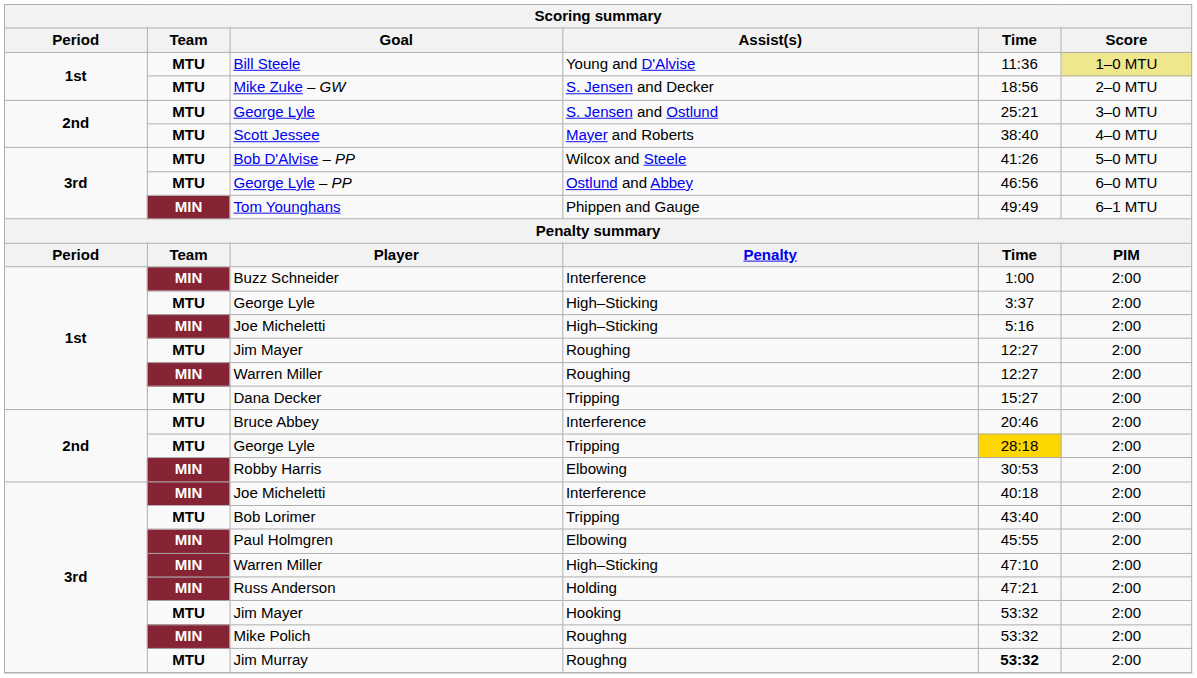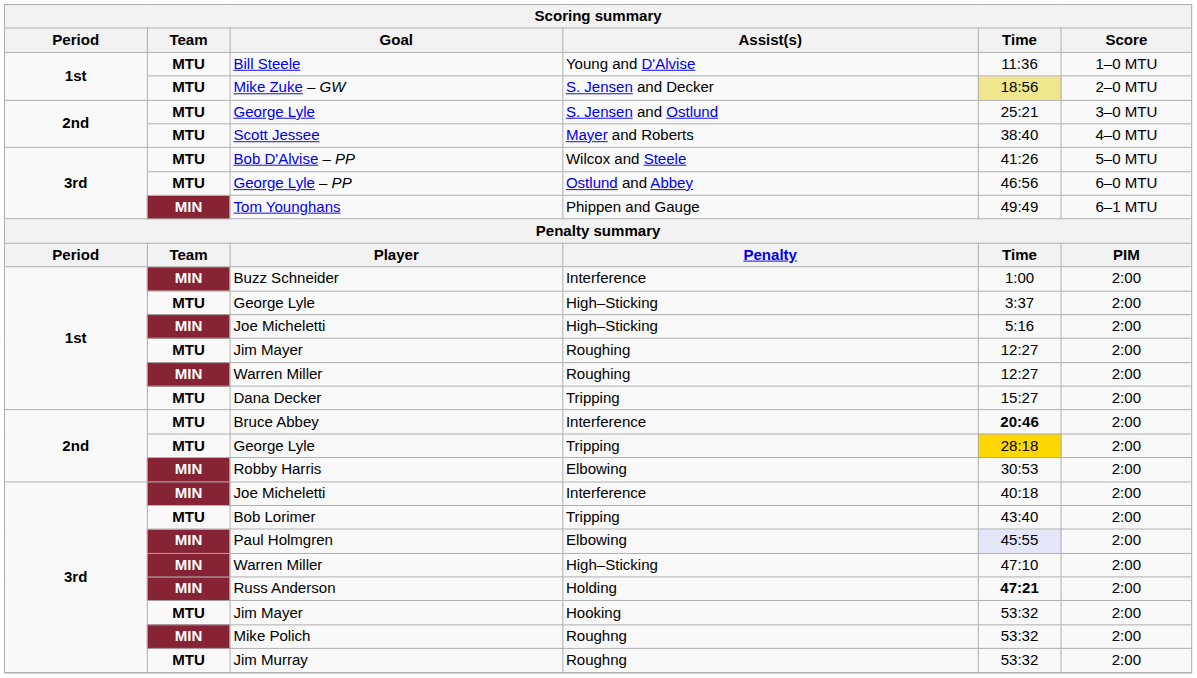(1126, 64) khaki background -> (1126, 64) no background
(1020, 87) no background -> (1020, 87) khaki background
(1020, 421) normal -> (1020, 421) bold
(1020, 541) no background -> (1020, 541) lavender background
(1020, 588) normal -> (1020, 588) bold
(1020, 660) bold -> (1020, 660) normal
